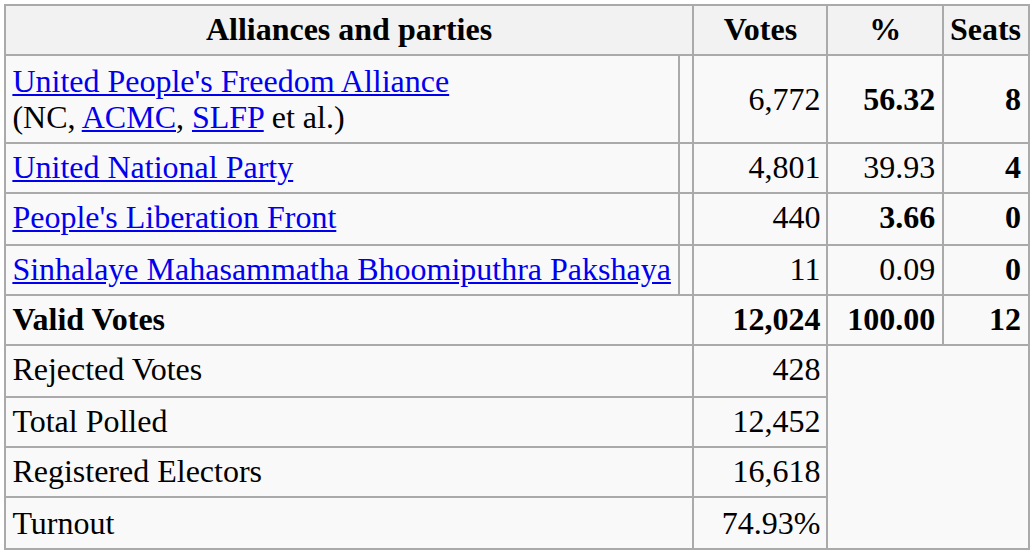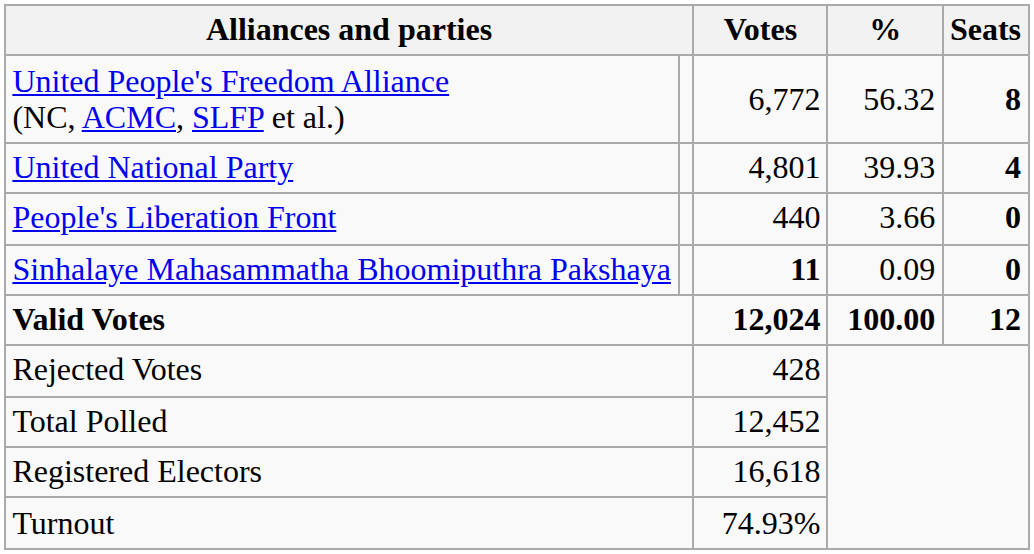(899, 98) bold -> (899, 98) normal
(907, 218) bold -> (907, 218) normal
(805, 268) normal -> (805, 268) bold
